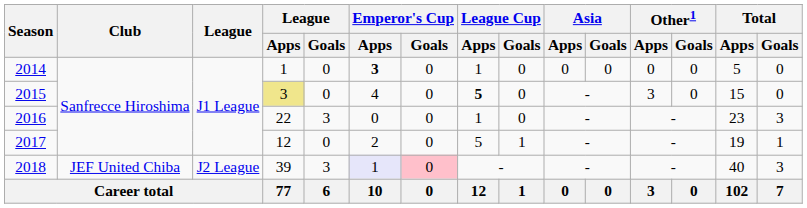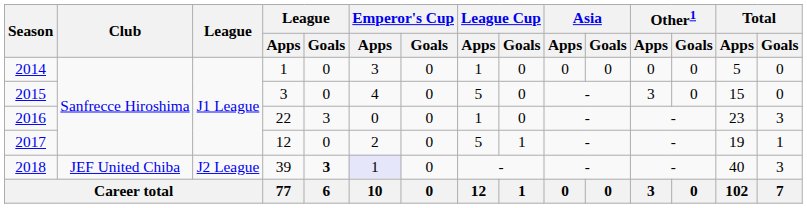(375, 69) bold -> (375, 69) normal
(283, 93) khaki background -> (283, 93) no background
(478, 93) bold -> (478, 93) normal
(326, 166) normal -> (326, 166) bold
(429, 166) pink background -> (429, 166) no background
